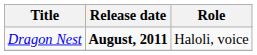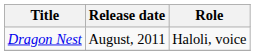(128, 38) bold -> (127, 38) normal
